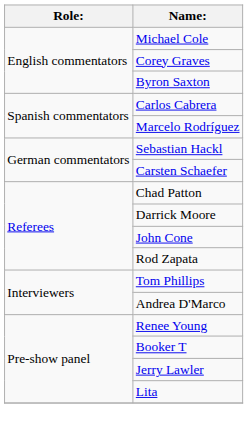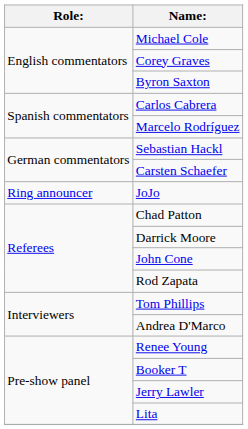+ row: (148, 192)
